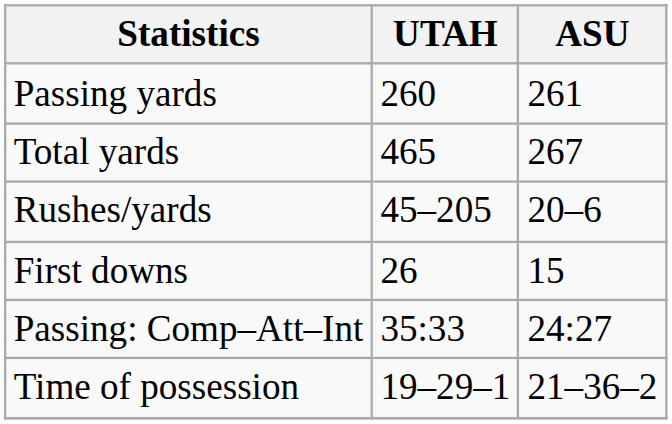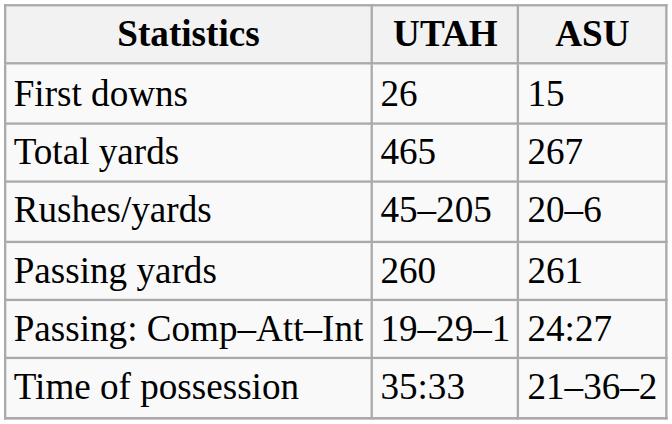rows swapped: (101, 269) <-> (115, 92)
(423, 328) 35:33 -> (445, 328) 19–29–1
(445, 387) 19–29–1 -> (423, 387) 35:33
